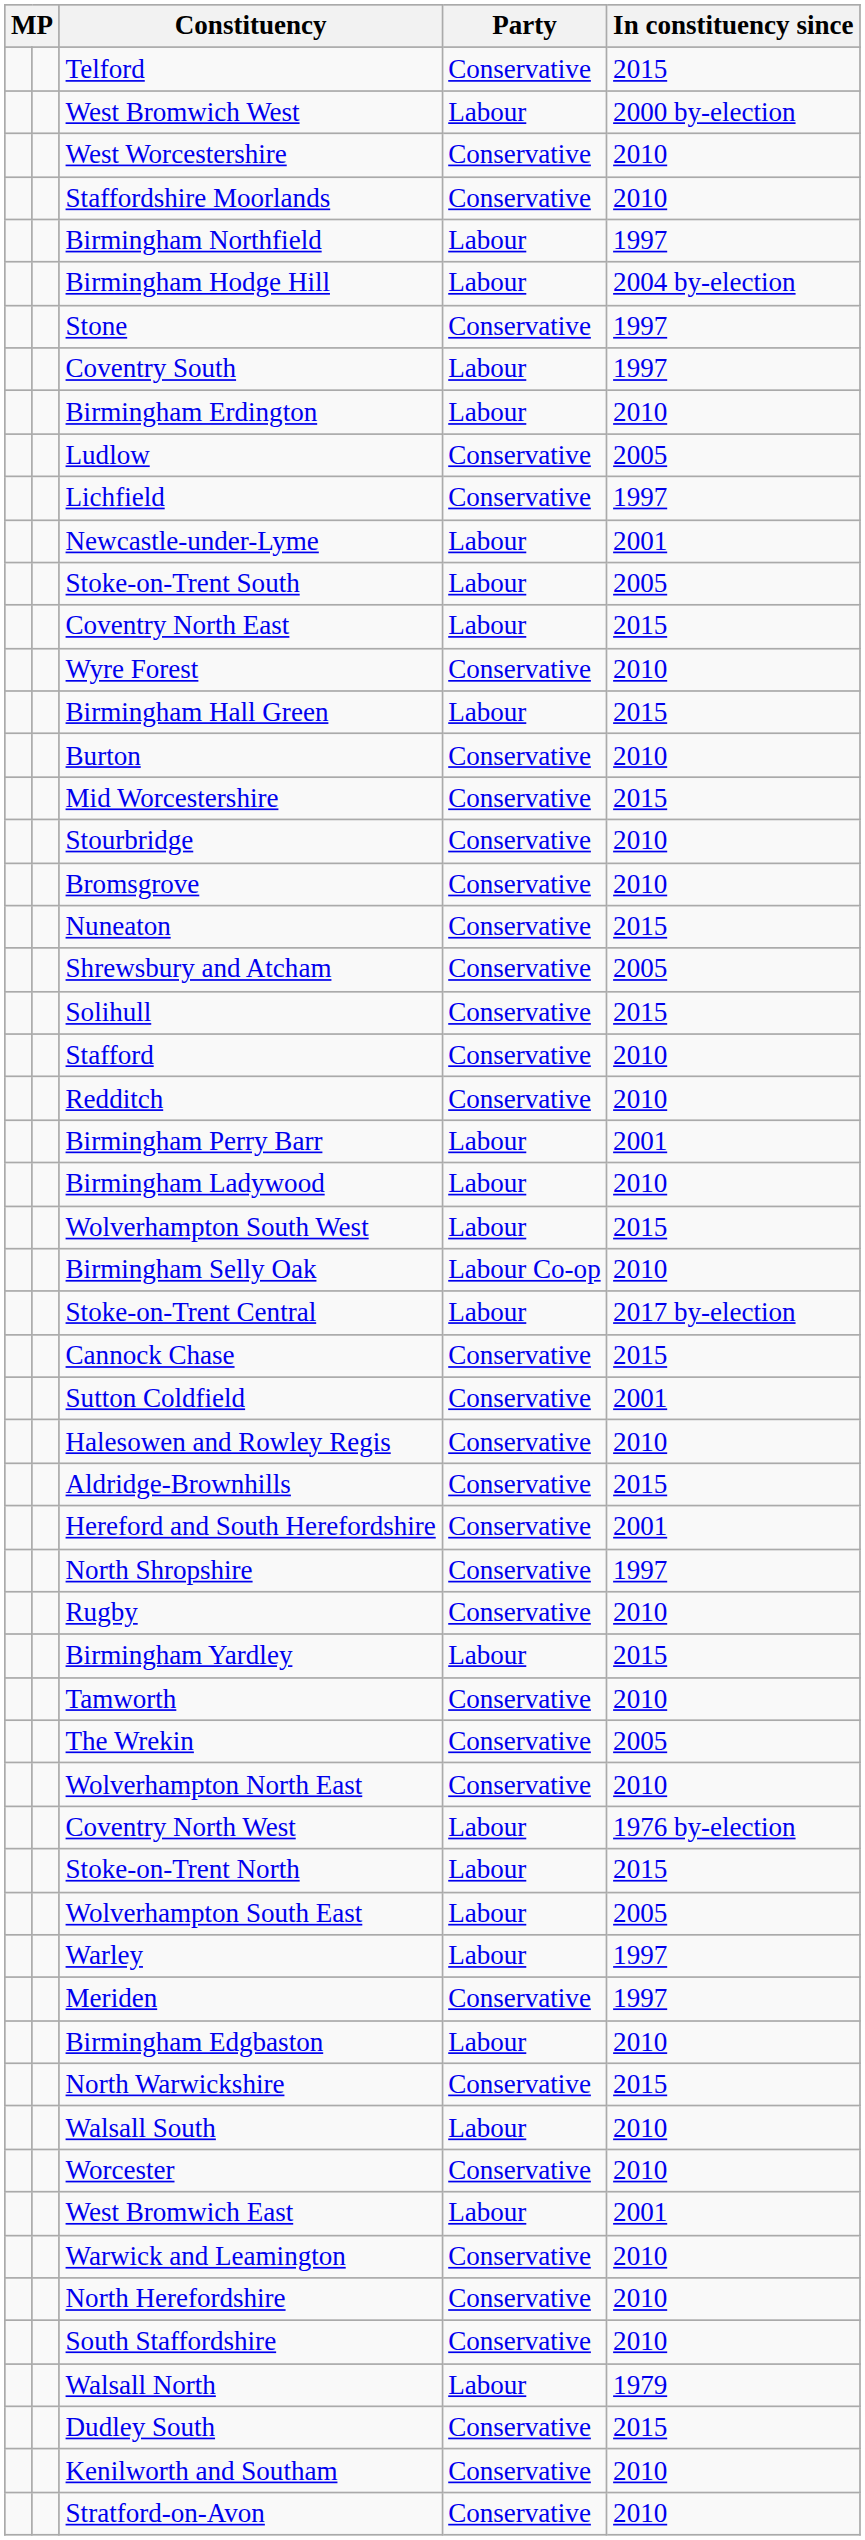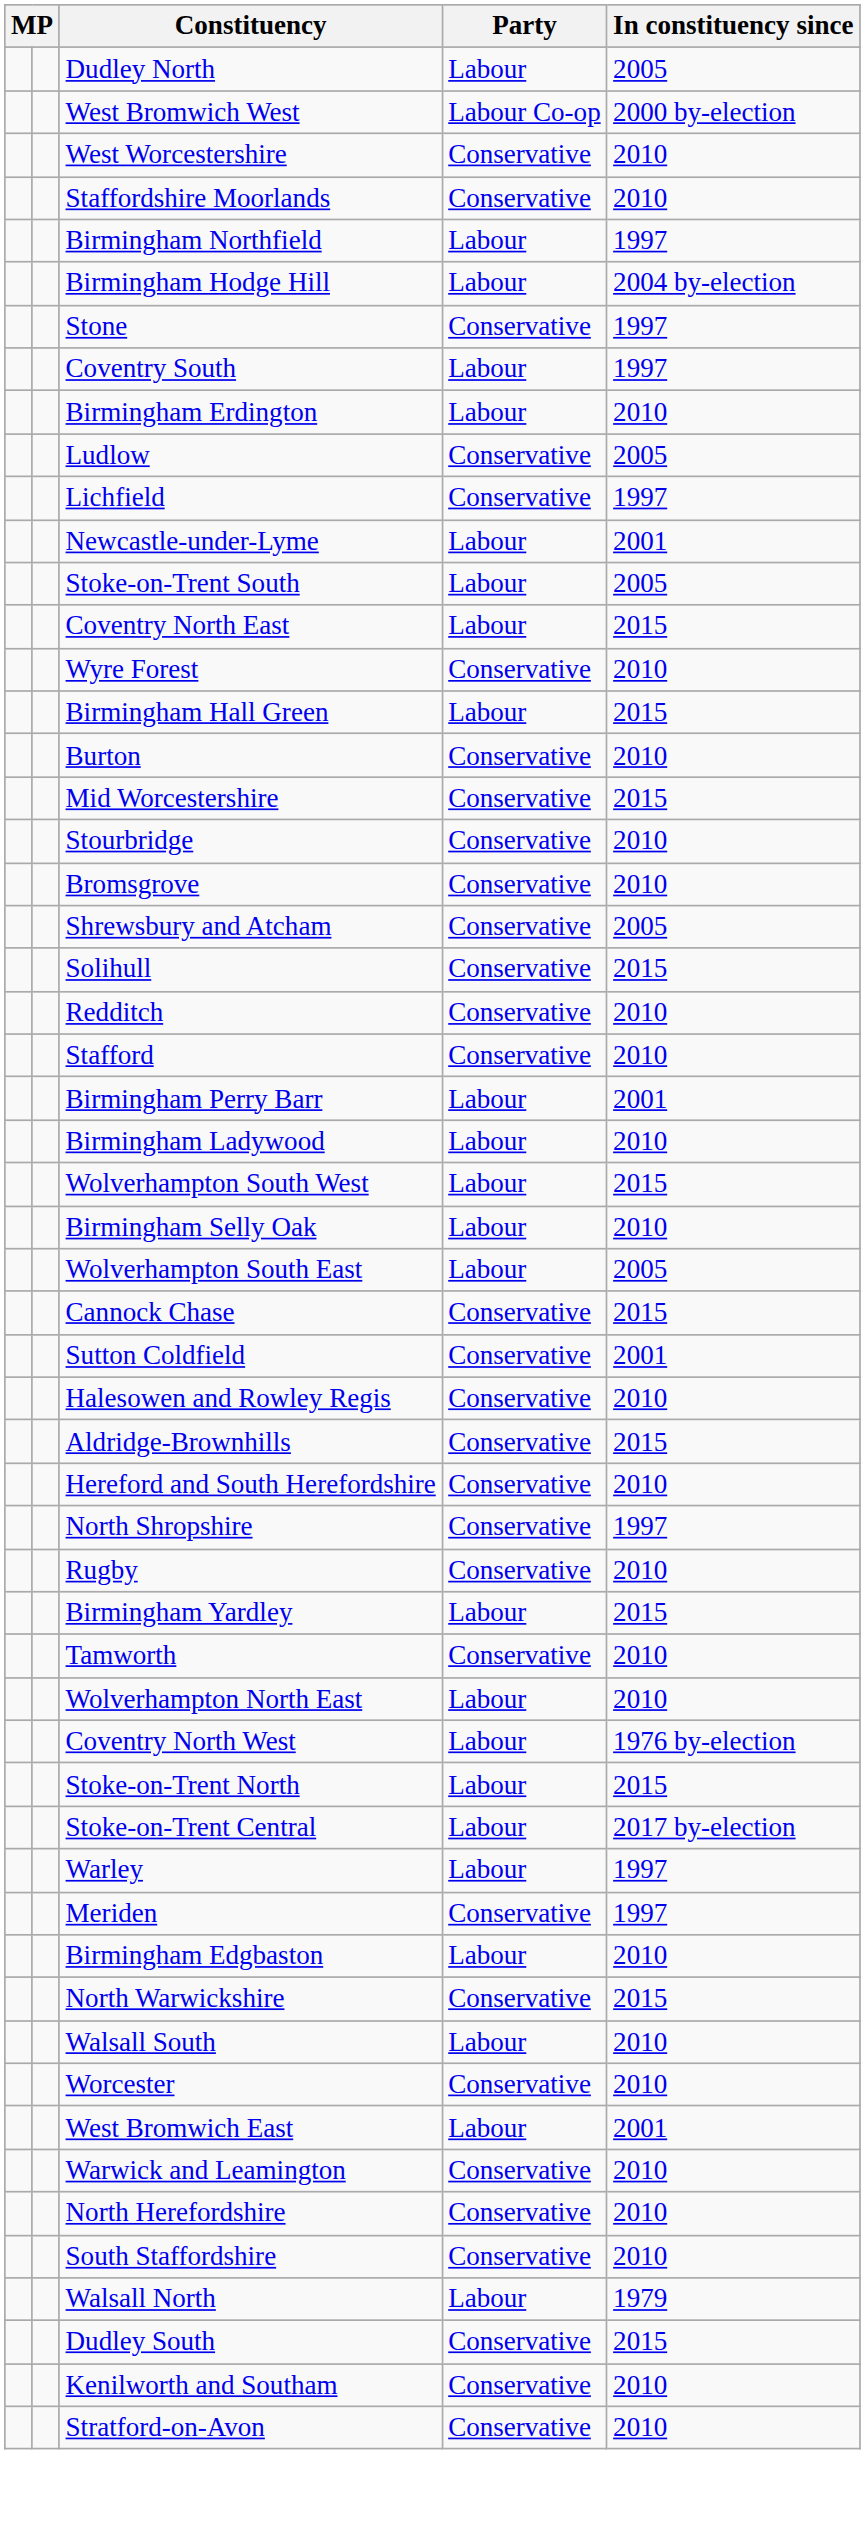- row: (105, 68)
+ row: (140, 68)
(487, 111) Labour -> (524, 111) Labour Co-op
- row: (118, 926)
rows swapped: (110, 1055) <-> (114, 1098)
(524, 1269) Labour Co-op -> (487, 1226) Labour
rows swapped: (214, 1912) <-> (191, 1312)
(640, 1526) 2001 -> (640, 1483) 2010
- row: (130, 1741)
(520, 1784) Conservative -> (487, 1698) Labour
